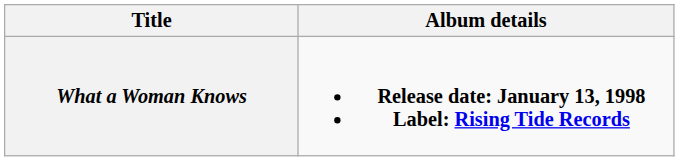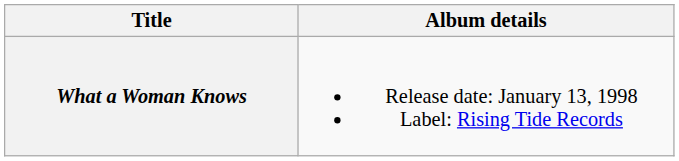(486, 108) bold -> (486, 108) normal
